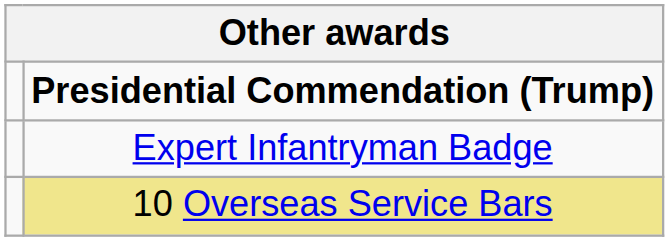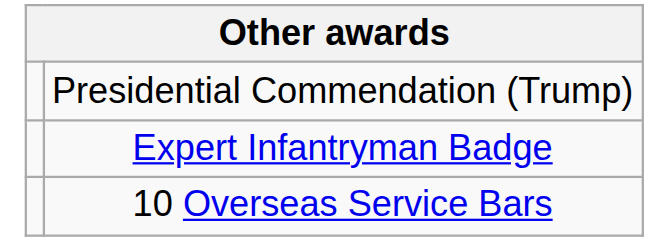(343, 90) bold -> (343, 90) normal
(343, 205) khaki background -> (343, 205) no background
